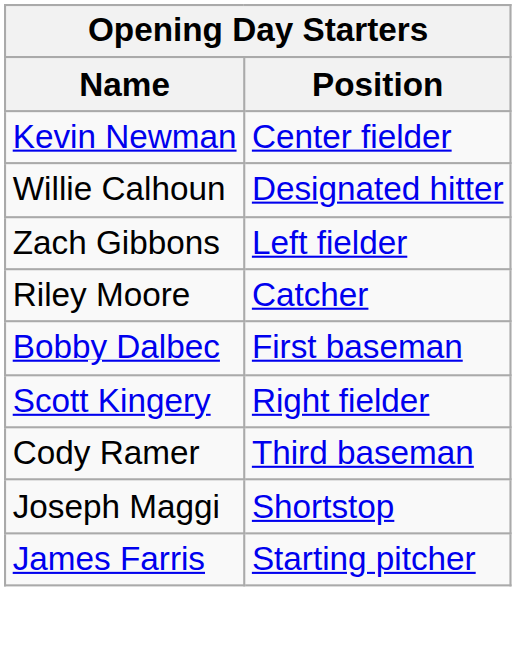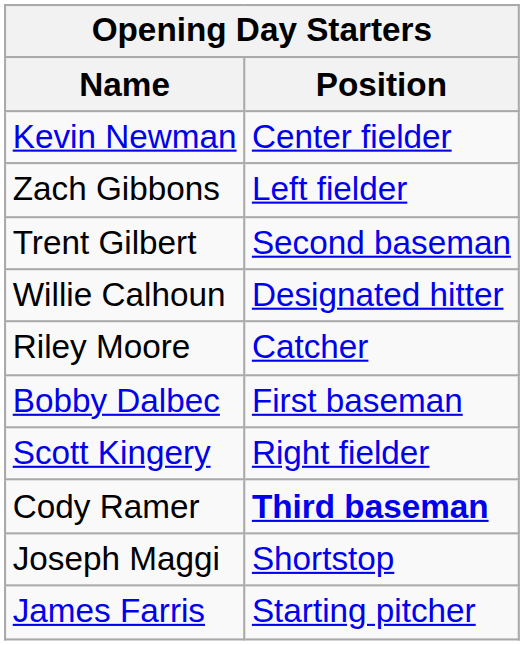rows swapped: (119, 189) <-> (116, 242)
+ row: (105, 242)
(363, 453) normal -> (370, 505) bold
